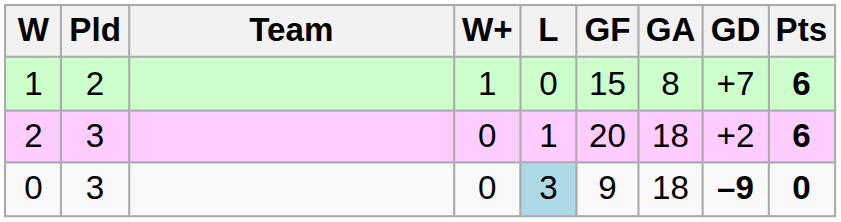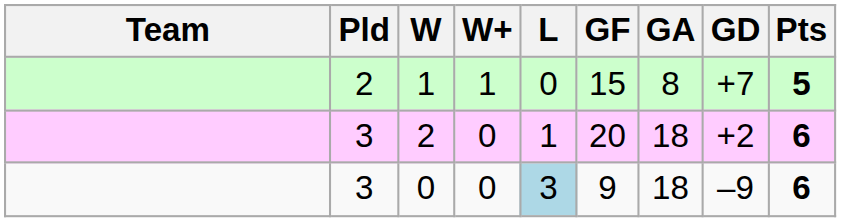columns swapped: (291, 30) <-> (33, 30)
(801, 83) 6 -> (801, 83) 5
(735, 188) bold -> (735, 188) normal
(801, 188) 0 -> (801, 188) 6
